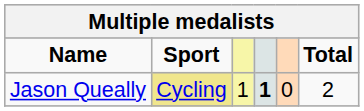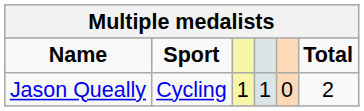(191, 89) khaki background -> (191, 89) no background
(265, 89) bold -> (265, 89) normal
